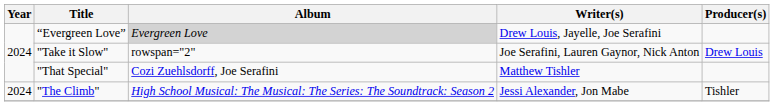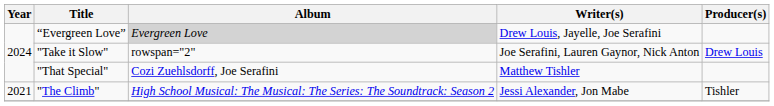(19, 91) 2024 -> (19, 91) 2021
